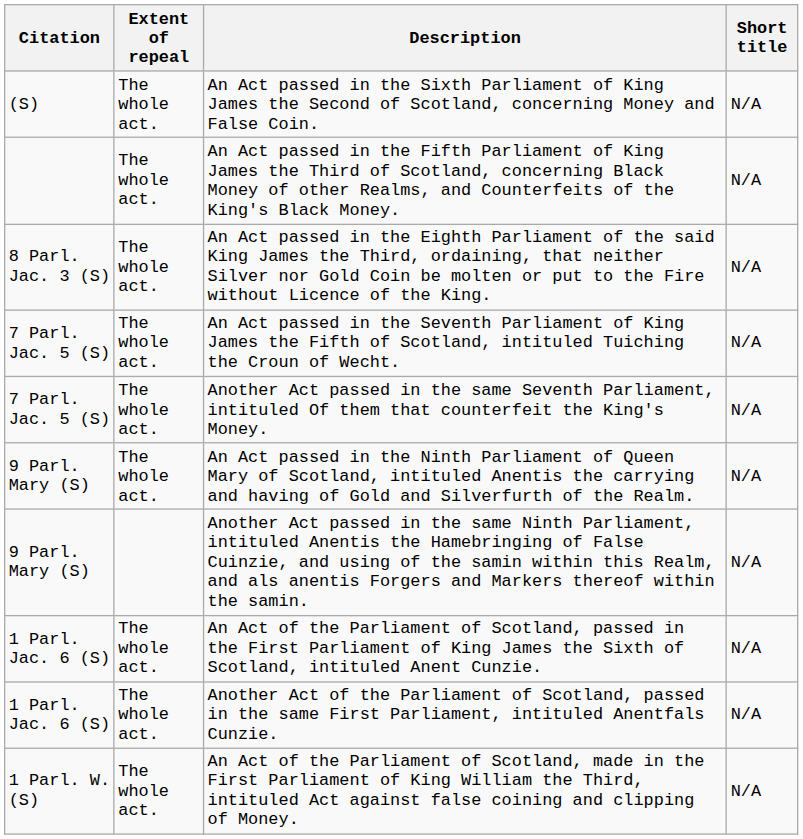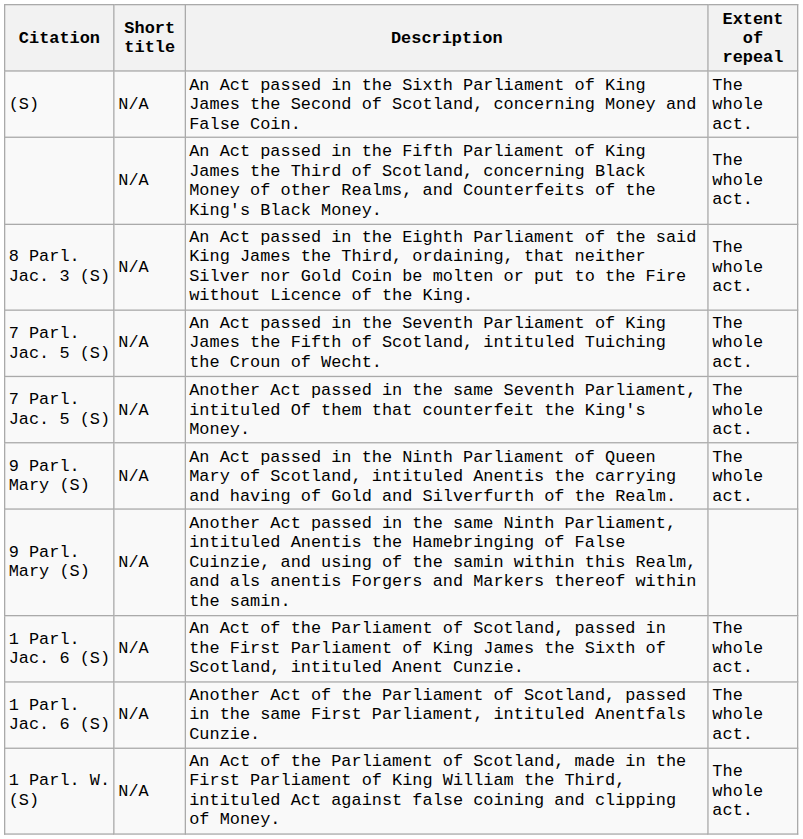columns swapped: (762, 38) <-> (159, 38)
